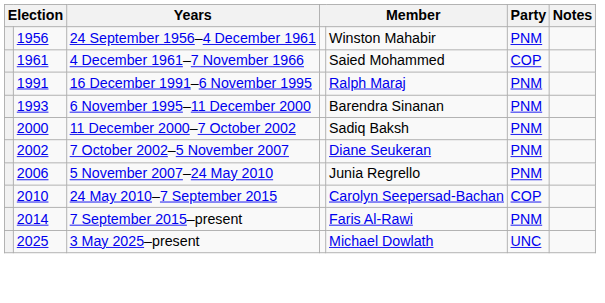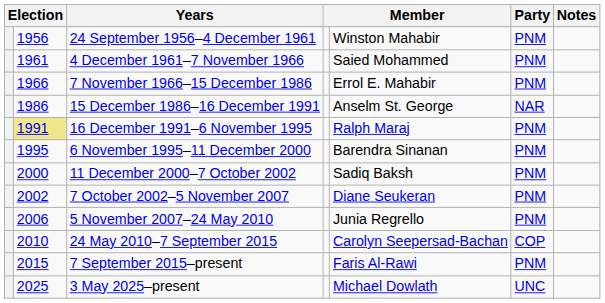(526, 60) COP -> (530, 60) PNM
+ row: (191, 83)
+ row: (195, 106)
(33, 83) no background -> (33, 128) khaki background
(33, 106) 1993 -> (33, 151) 1995
(33, 219) 2014 -> (33, 264) 2015
